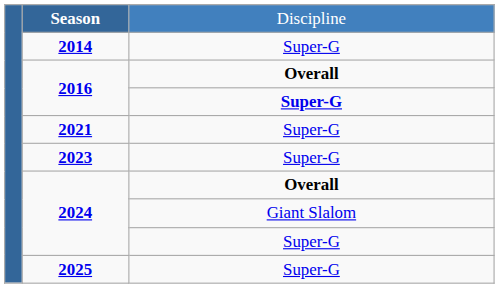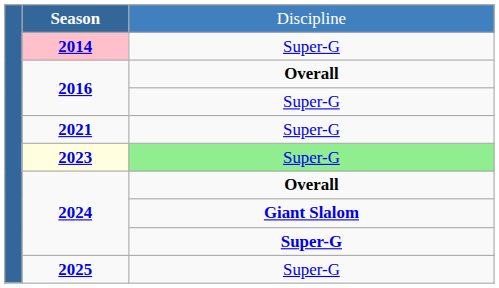(75, 46) no background -> (75, 46) pink background
(311, 102) bold -> (311, 102) normal
(75, 157) no background -> (75, 157) lightyellow background
(311, 157) no background -> (311, 157) lightgreen background
(311, 213) normal -> (311, 213) bold
(311, 241) normal -> (311, 241) bold
